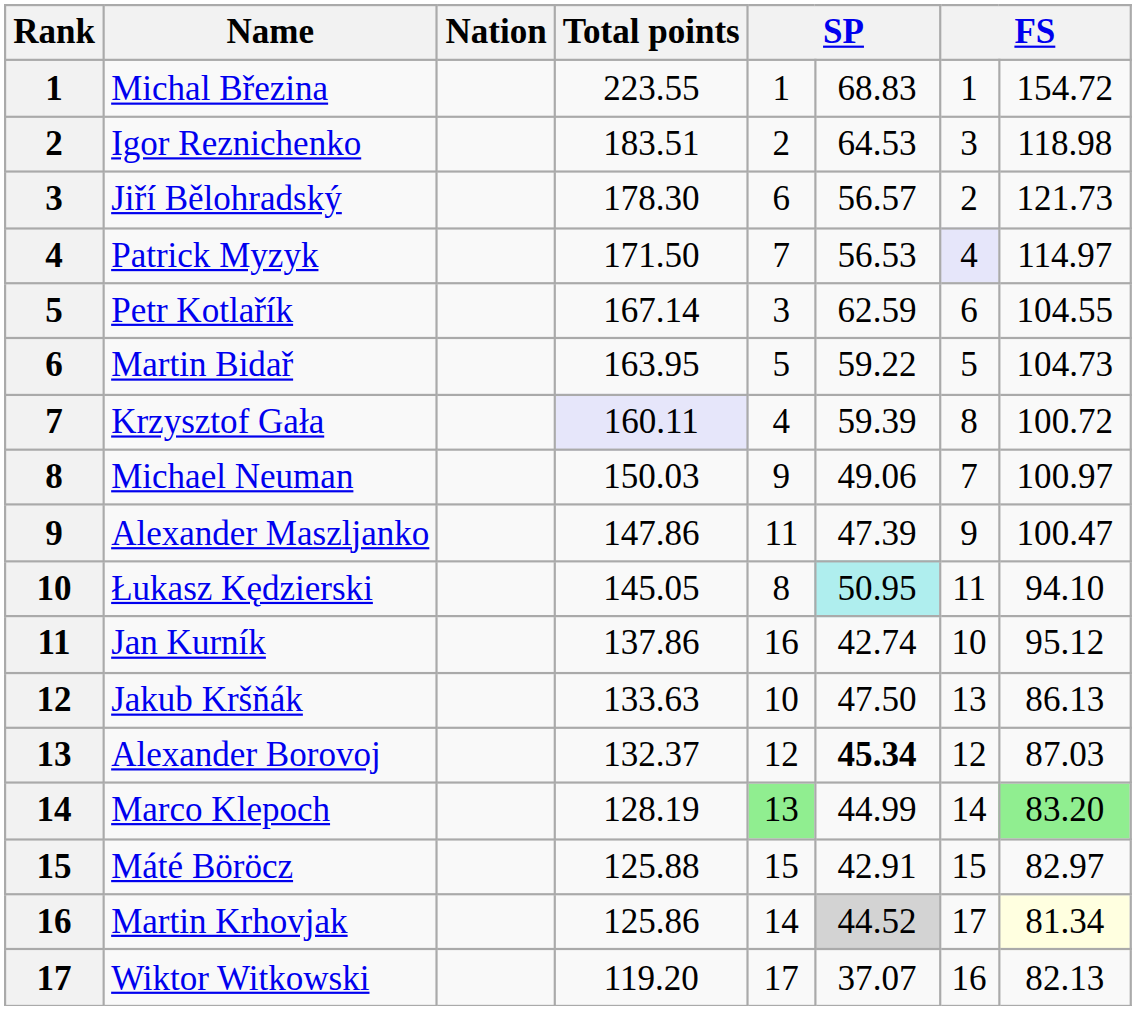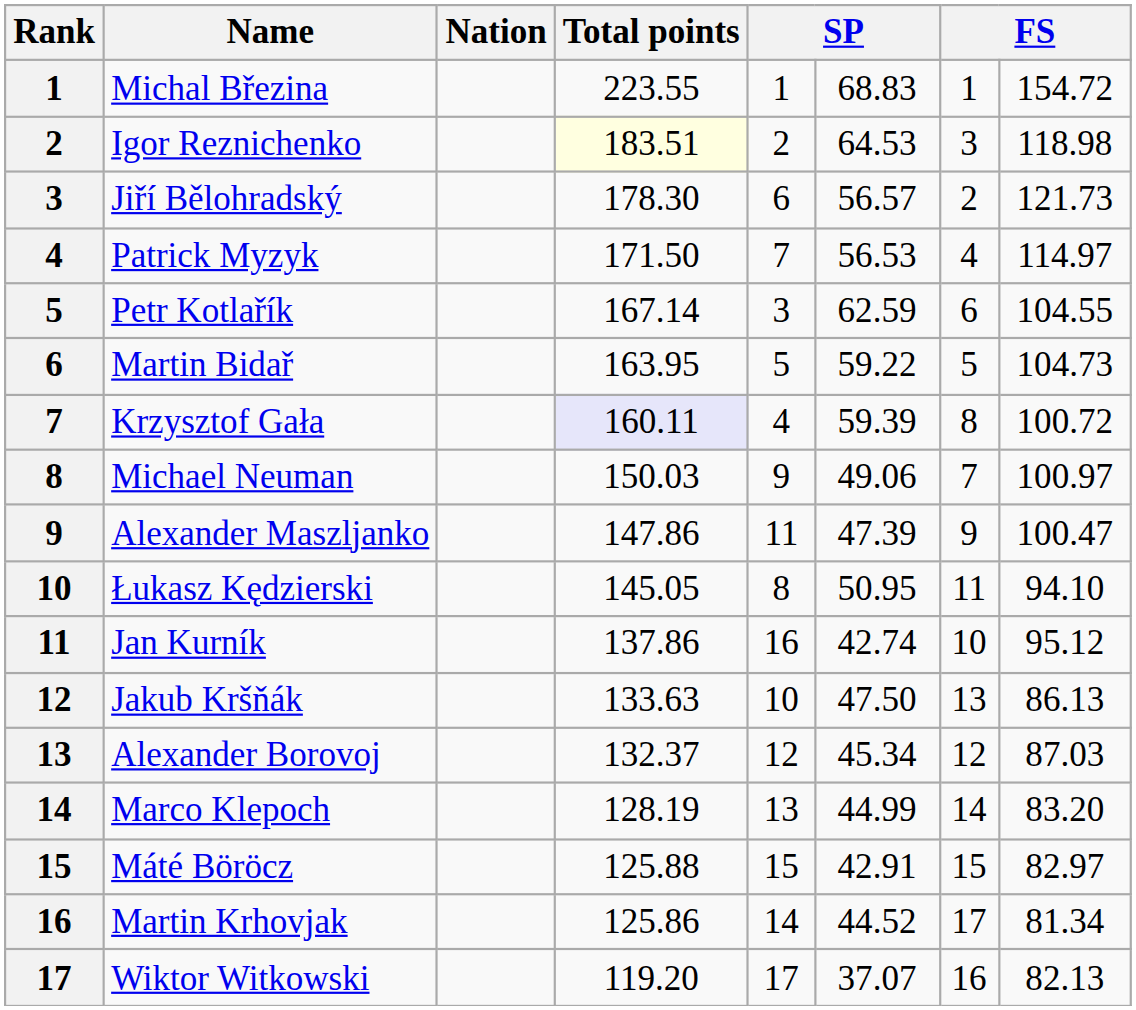(651, 143) no background -> (651, 143) lightyellow background
(969, 254) lavender background -> (969, 254) no background
(877, 587) paleturquoise background -> (877, 587) no background
(877, 754) bold -> (877, 754) normal
(781, 810) lightgreen background -> (781, 810) no background
(1065, 810) lightgreen background -> (1065, 810) no background
(877, 921) lightgrey background -> (877, 921) no background
(1065, 921) lightyellow background -> (1065, 921) no background
